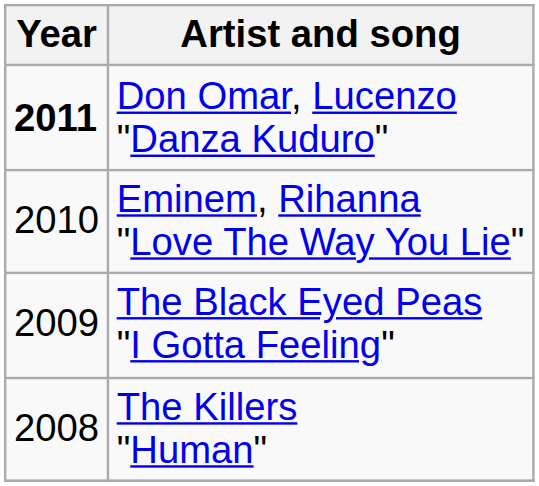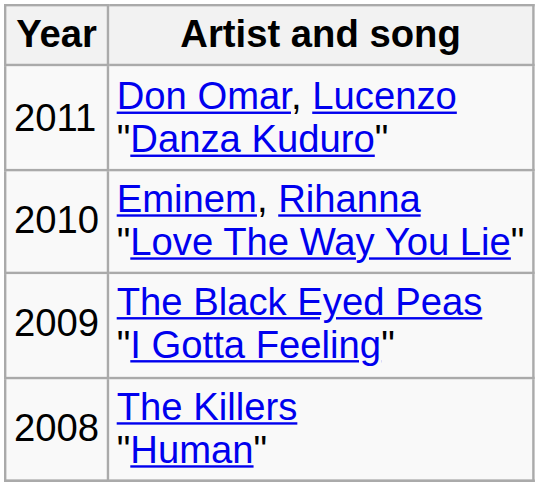(55, 116) bold -> (55, 116) normal
